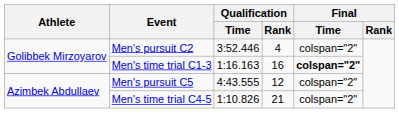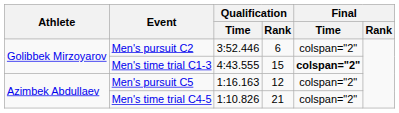(278, 48) 4 -> (278, 48) 6
(238, 65) 1:16.163 -> (238, 65) 4:43.555
(278, 65) 16 -> (278, 65) 15
(238, 83) 4:43.555 -> (238, 83) 1:16.163
